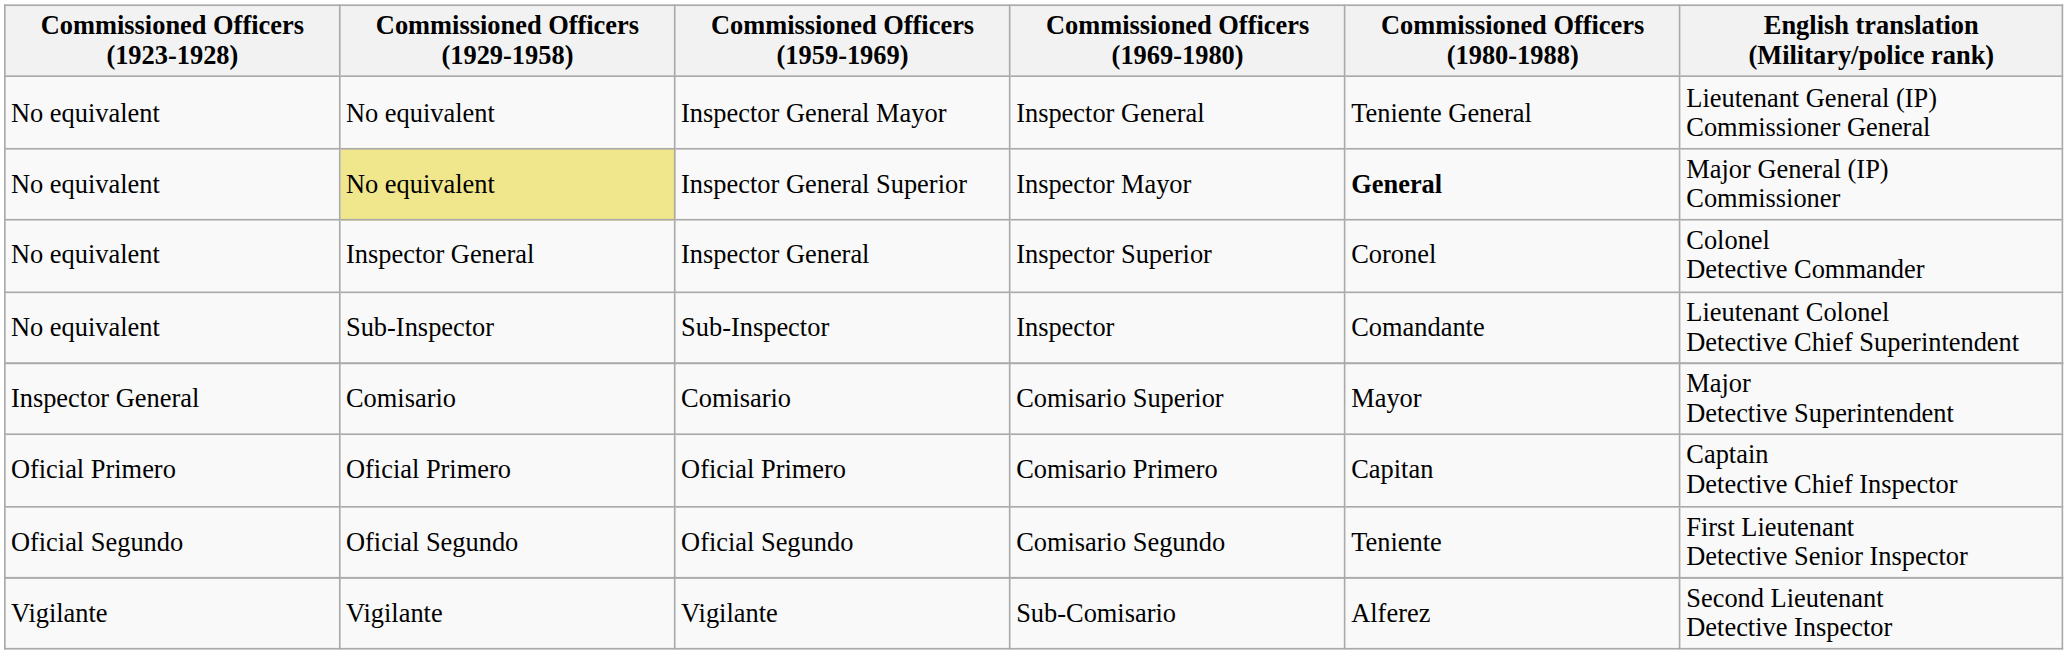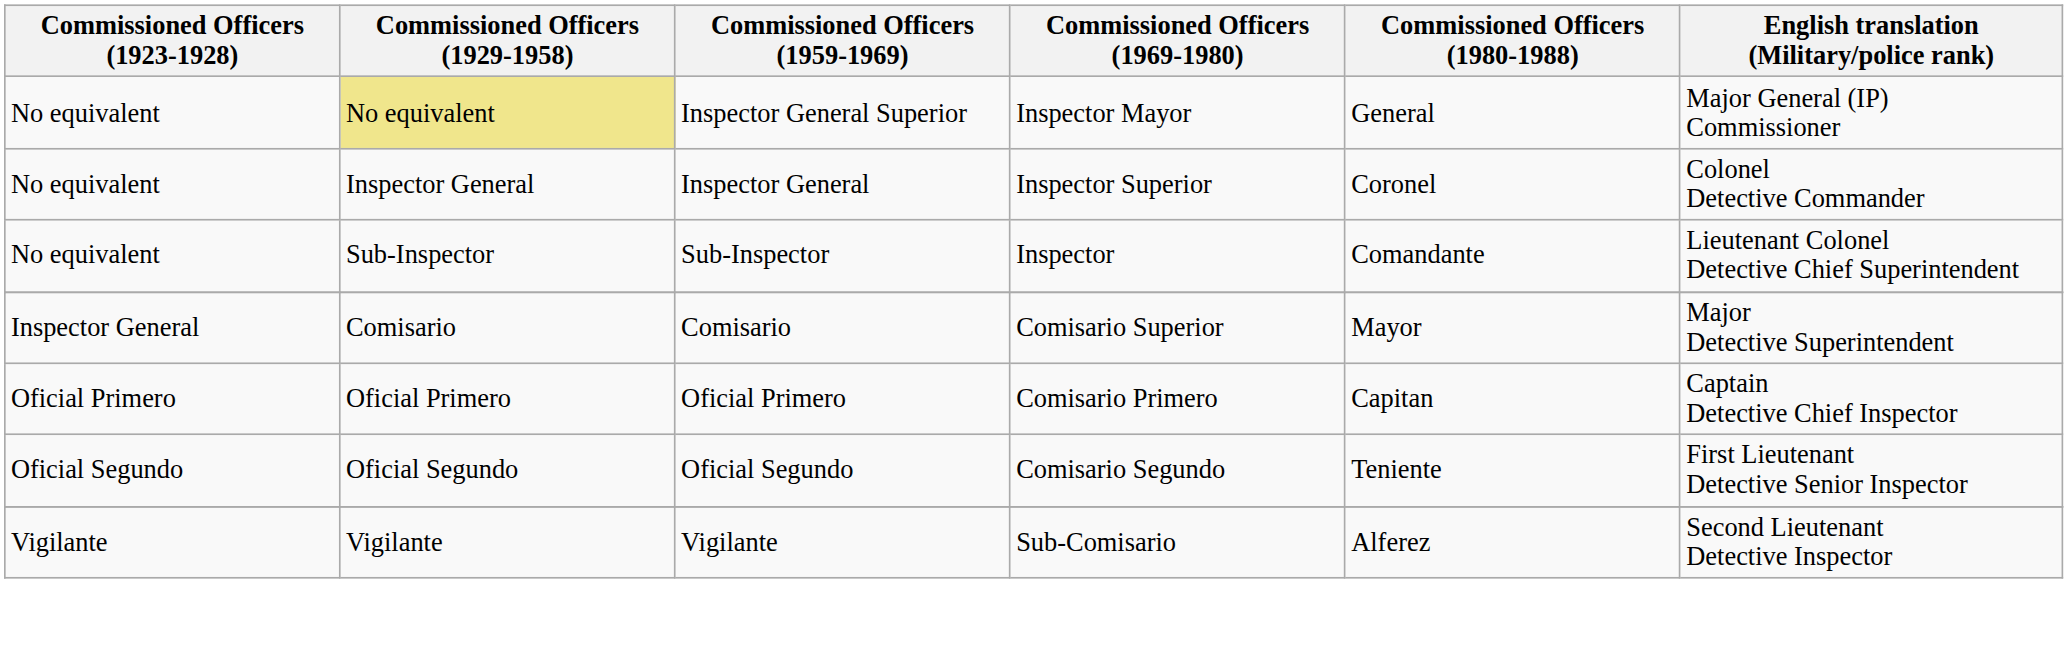- row: (814, 112)
(1397, 183) bold -> (1393, 112) normal
